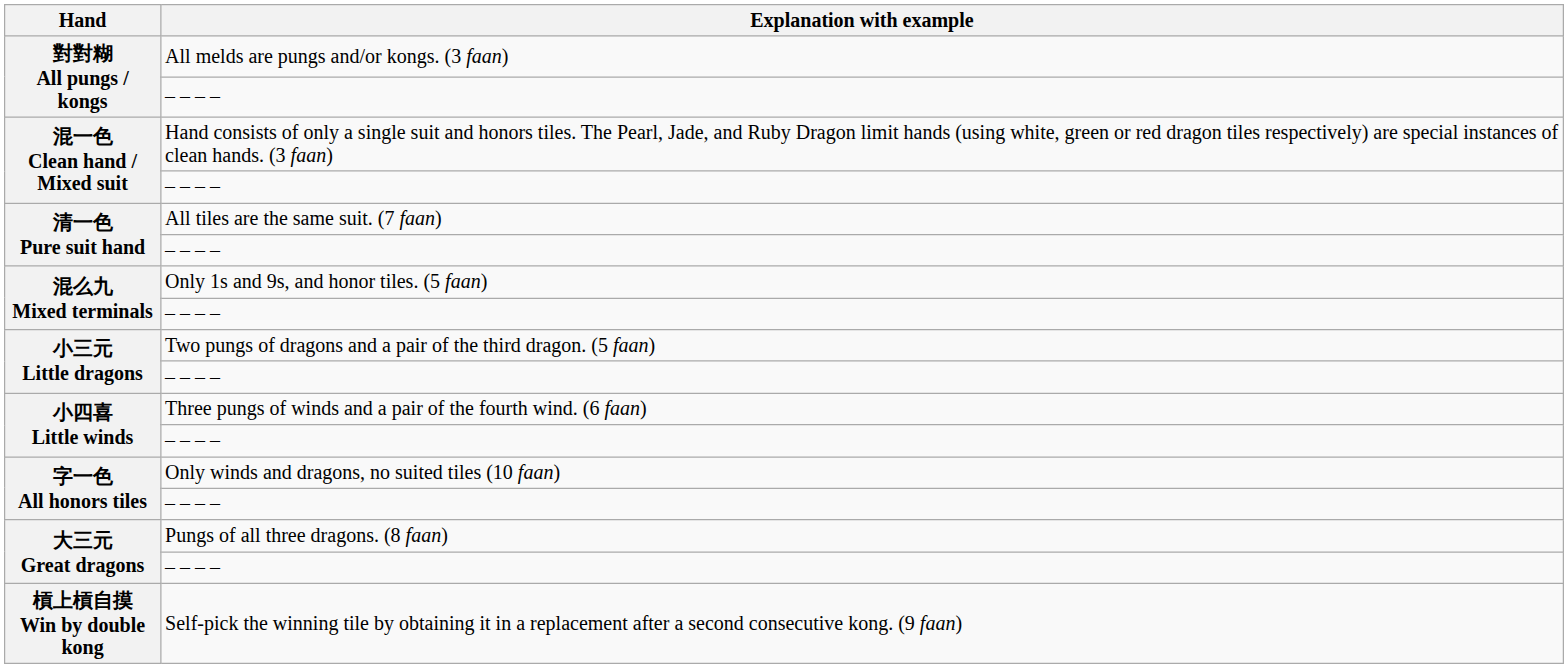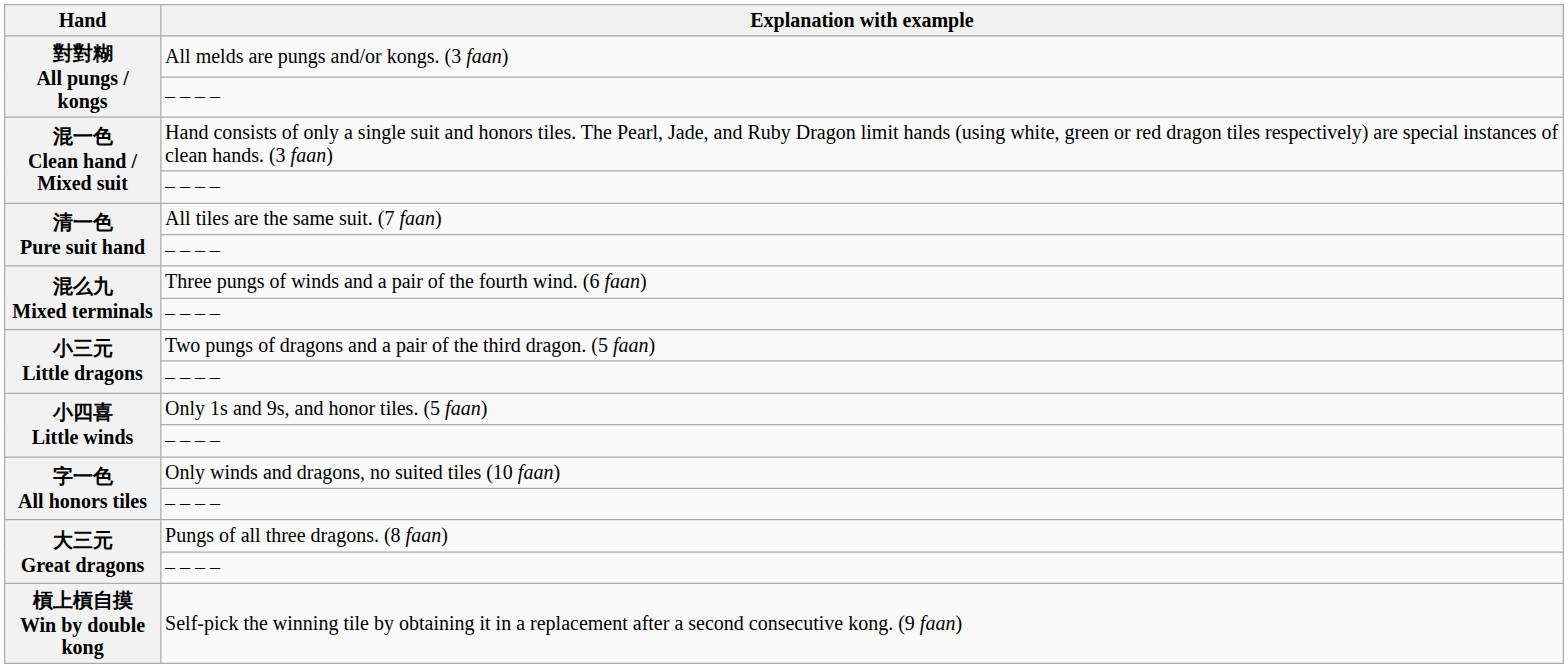(326, 281) Only 1s and 9s, and honor tiles. (5 faan) -> (406, 281) Three pungs of winds and a pair of the fourth wind. (6 faan)
(406, 408) Three pungs of winds and a pair of the fourth wind. (6 faan) -> (326, 408) Only 1s and 9s, and honor tiles. (5 faan)
